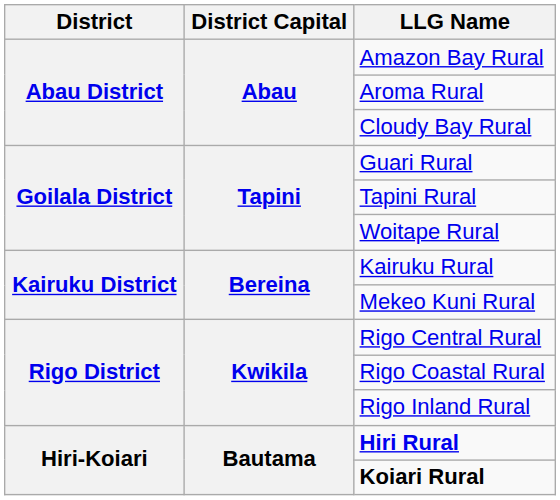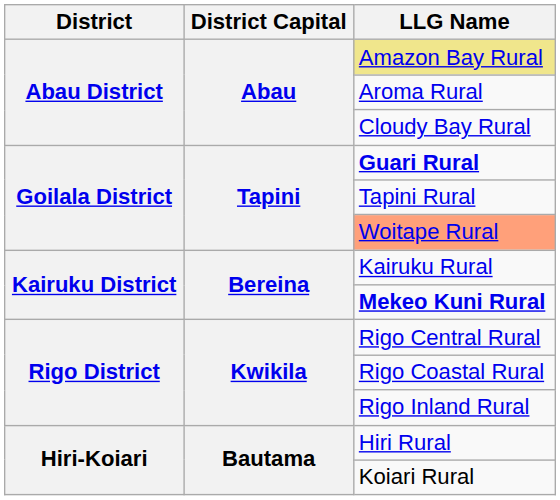(452, 57) no background -> (451, 57) khaki background
(416, 162) normal -> (419, 162) bold
(429, 232) no background -> (429, 232) lightsalmon background
(447, 302) normal -> (452, 302) bold
(409, 442) bold -> (405, 442) normal
(422, 477) bold -> (417, 477) normal
